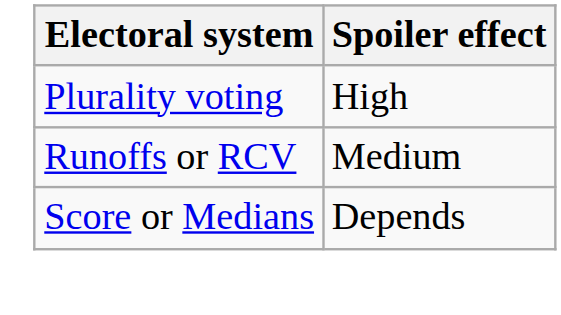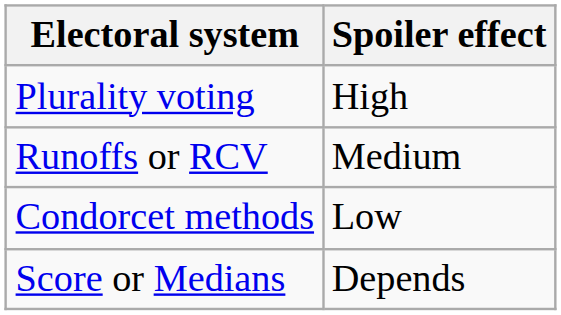+ row: (165, 217)
